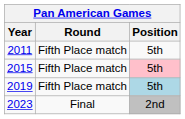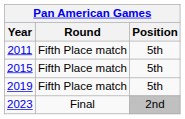(155, 68) pink background -> (155, 68) no background
(155, 86) lightblue background -> (155, 86) no background
